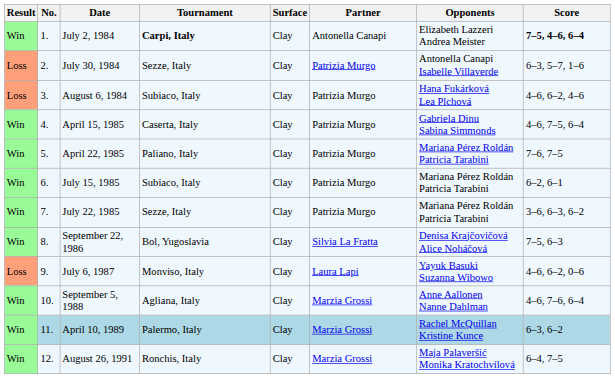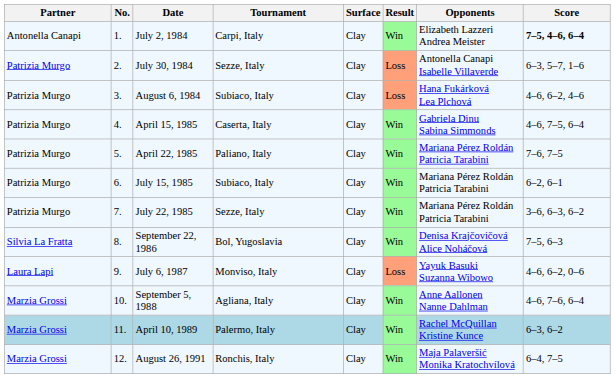columns swapped: (21, 12) <-> (363, 12)
(168, 35) bold -> (239, 35) normal
